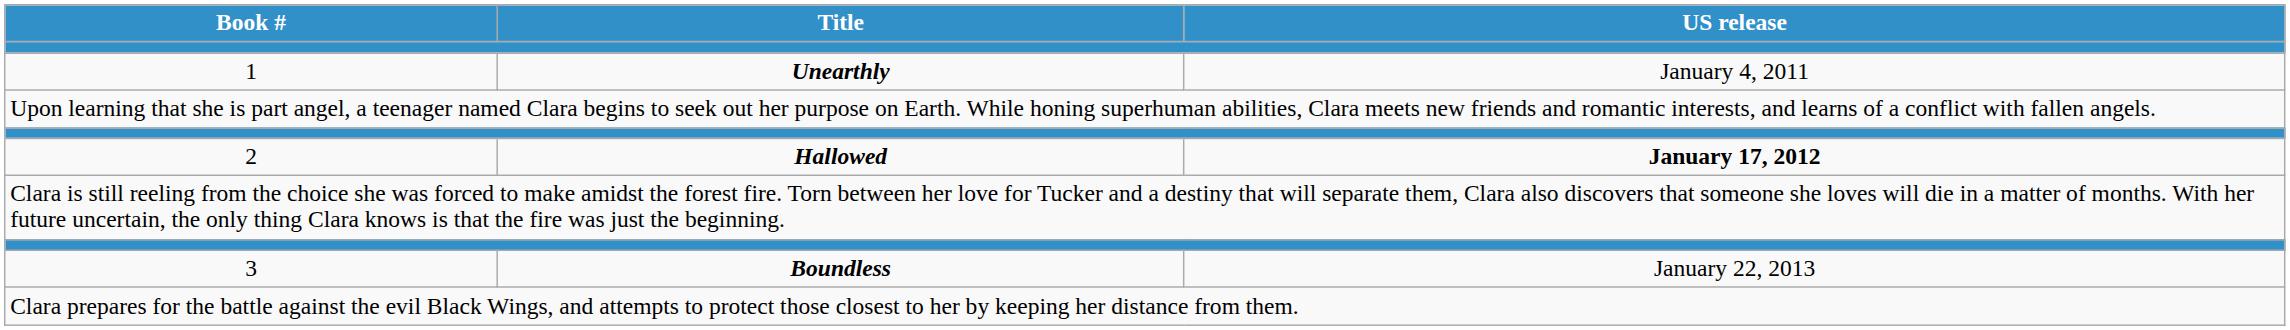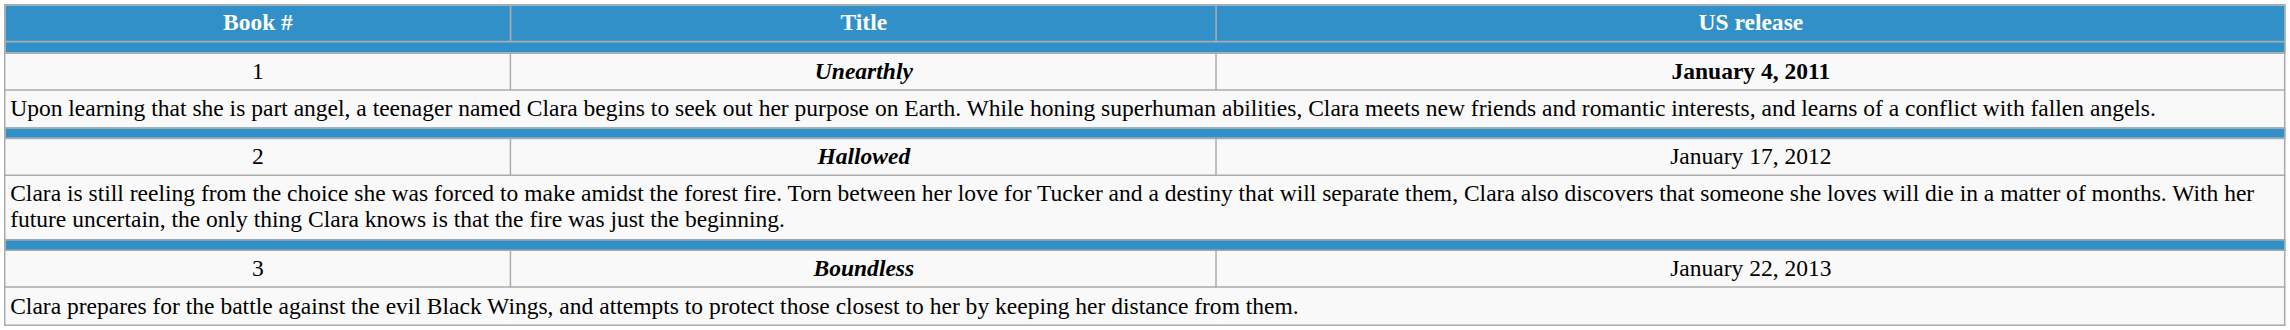(1735, 71) normal -> (1751, 71) bold
(1735, 156) bold -> (1751, 156) normal
